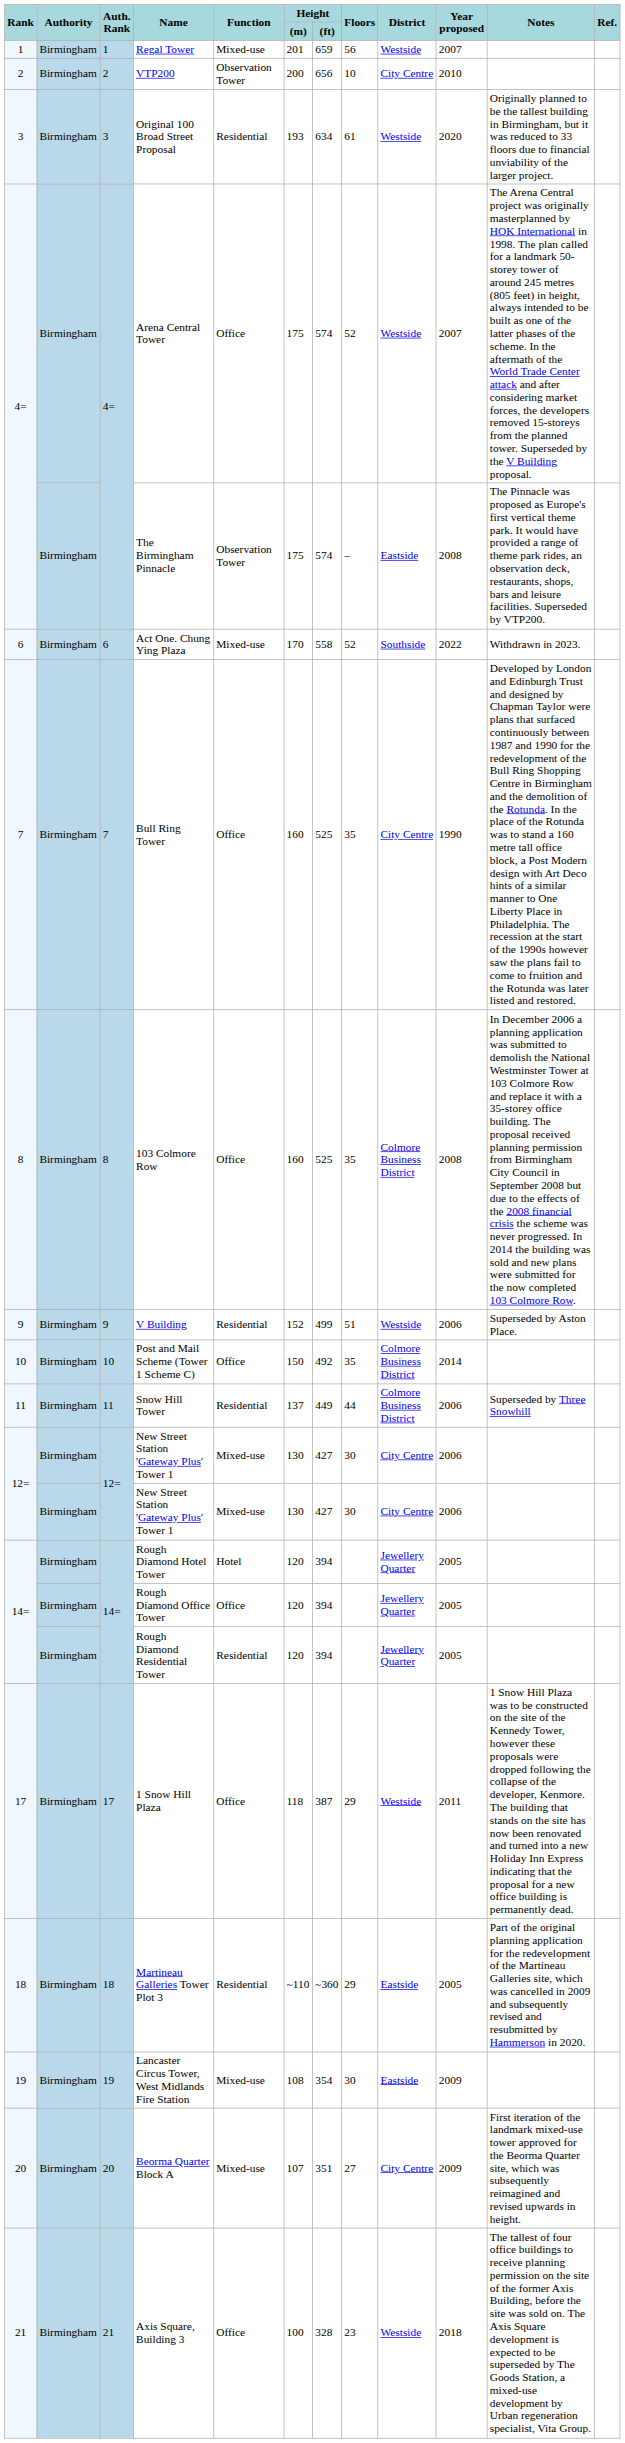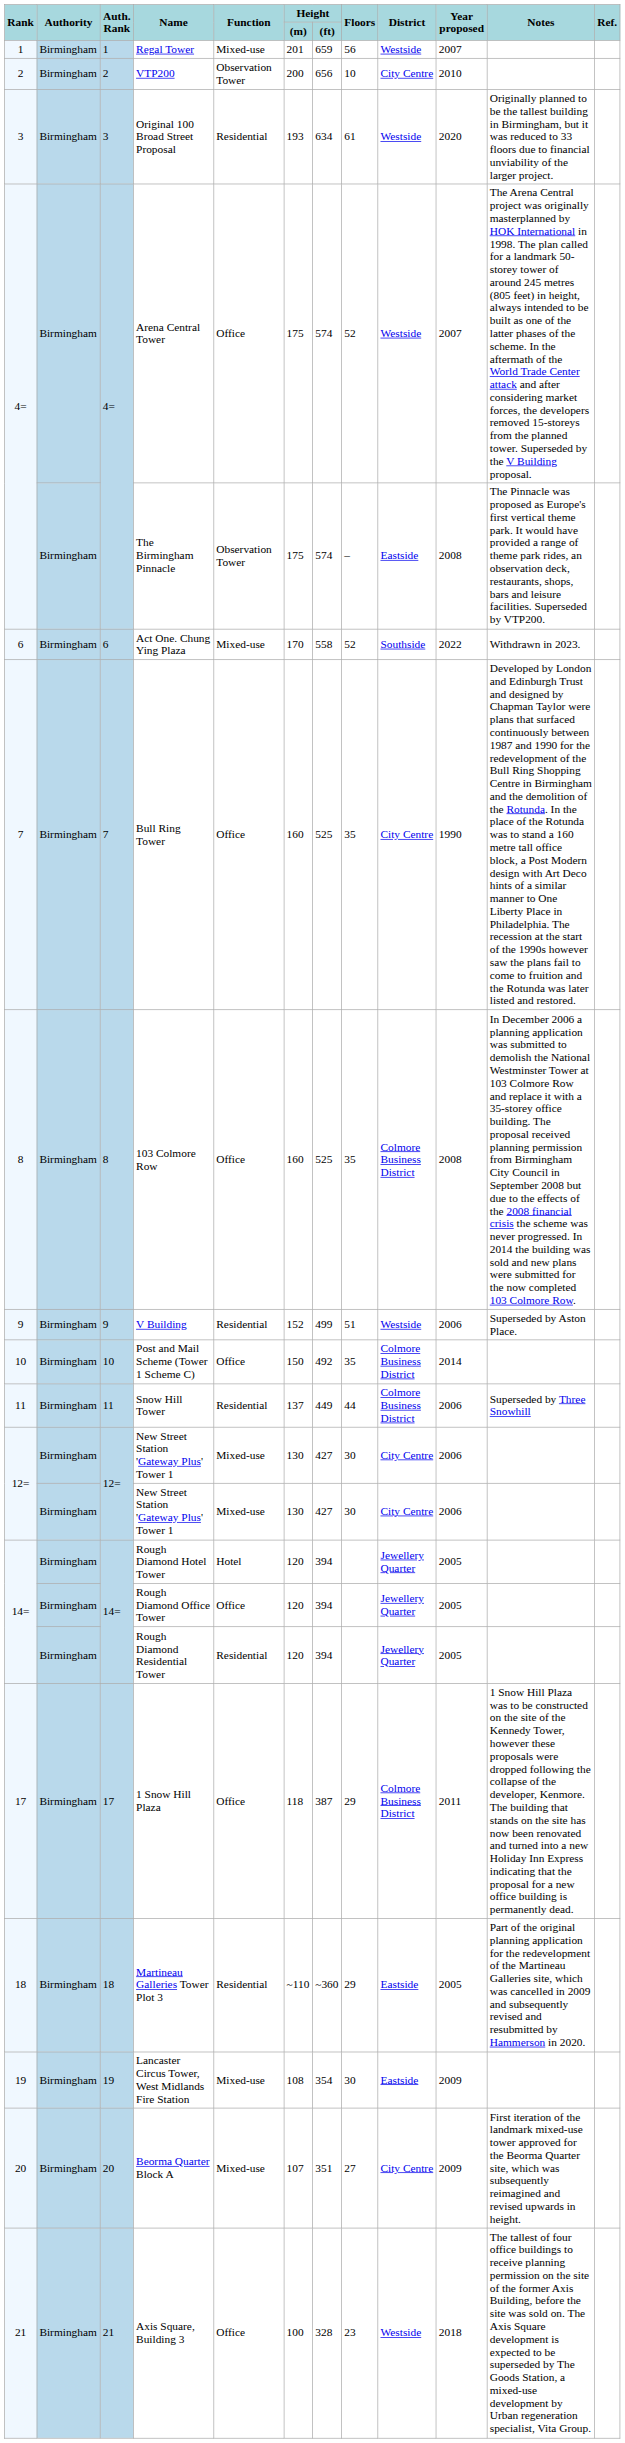(401, 1801) Westside -> (401, 1801) Colmore Business District
